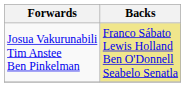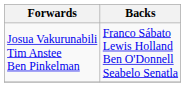(140, 52) khaki background -> (140, 52) no background
